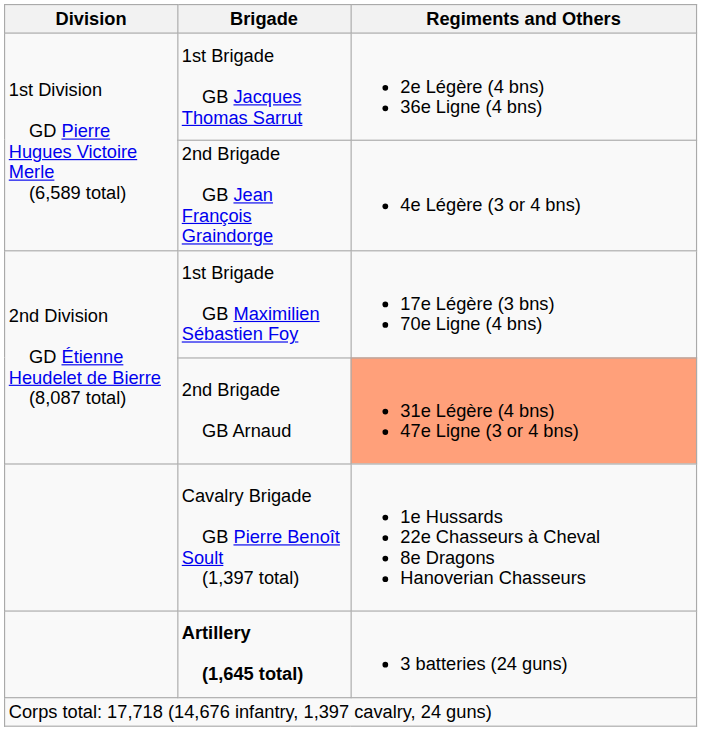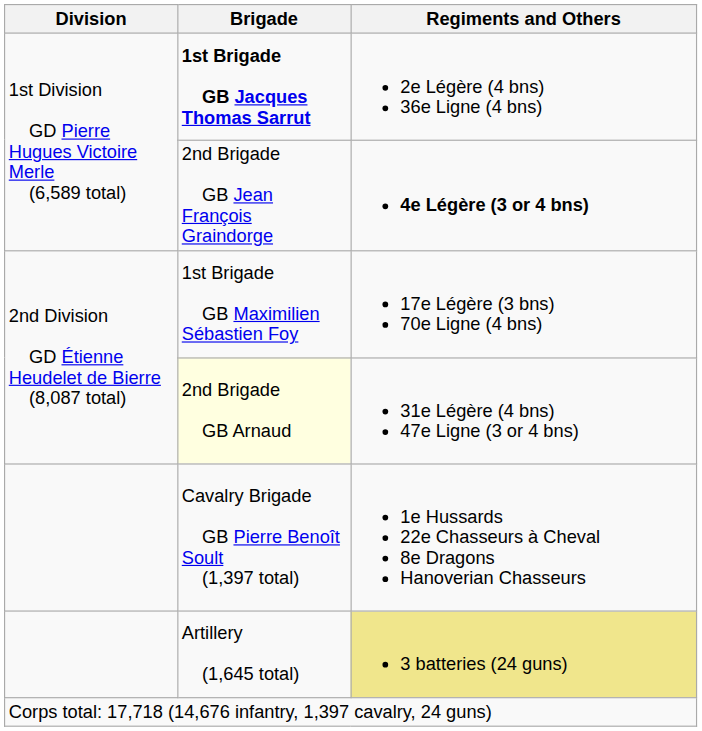(242, 86) normal -> (246, 86) bold
(524, 206) normal -> (524, 206) bold
(237, 410) no background -> (237, 410) lightyellow background
(524, 421) lightsalmon background -> (524, 421) no background
(243, 654) bold -> (241, 654) normal
(524, 665) no background -> (524, 665) khaki background
